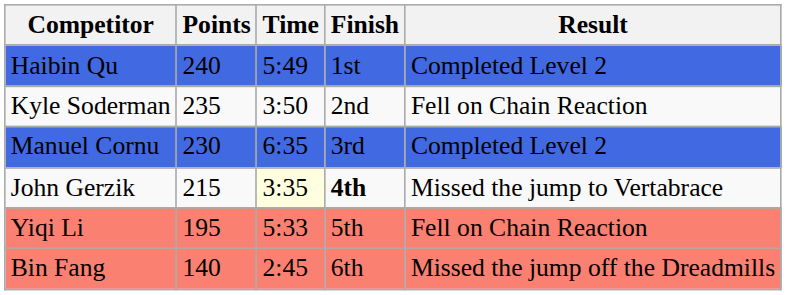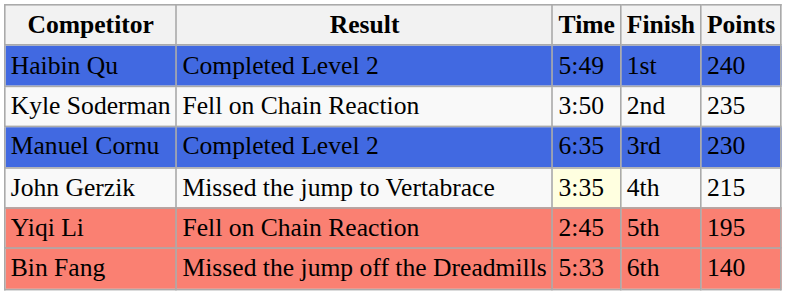columns swapped: (217, 24) <-> (593, 24)
(349, 187) bold -> (643, 187) normal
(285, 227) 5:33 -> (581, 227) 2:45
(285, 268) 2:45 -> (581, 268) 5:33
